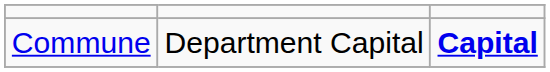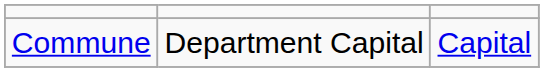(488, 42) bold -> (484, 42) normal
